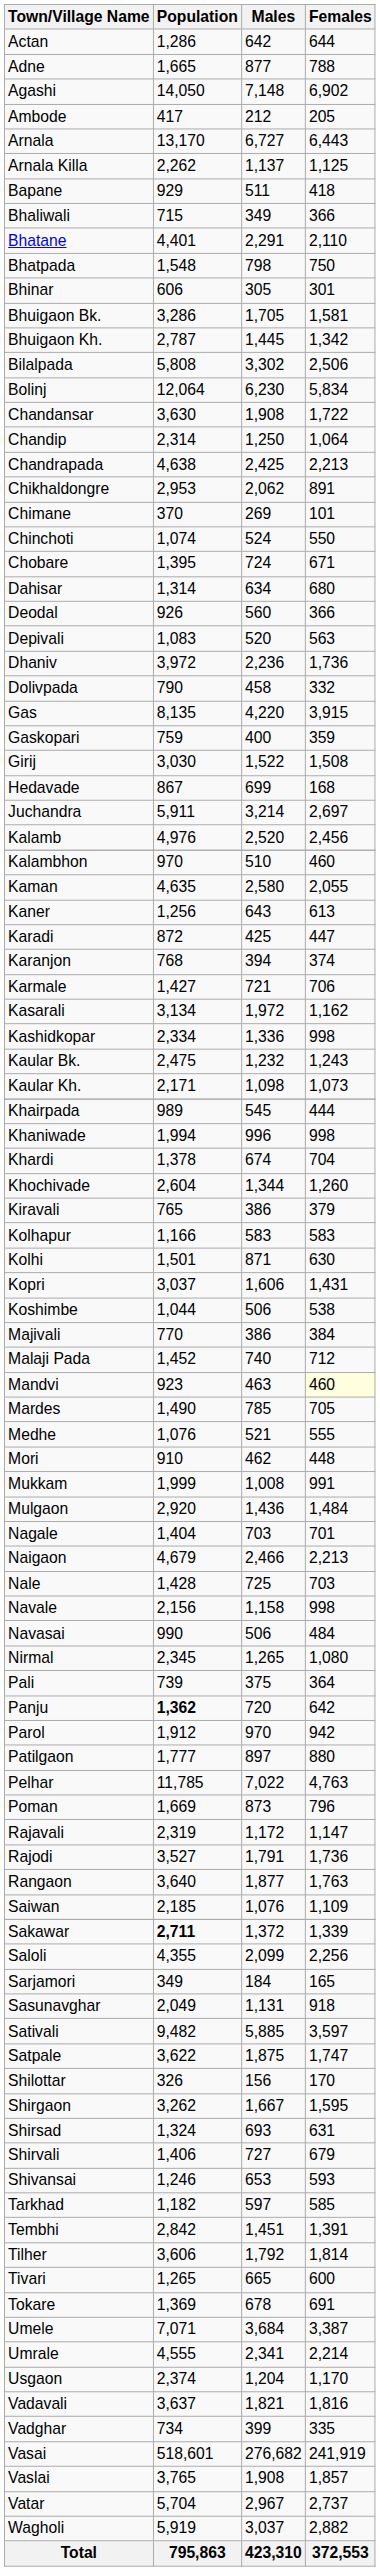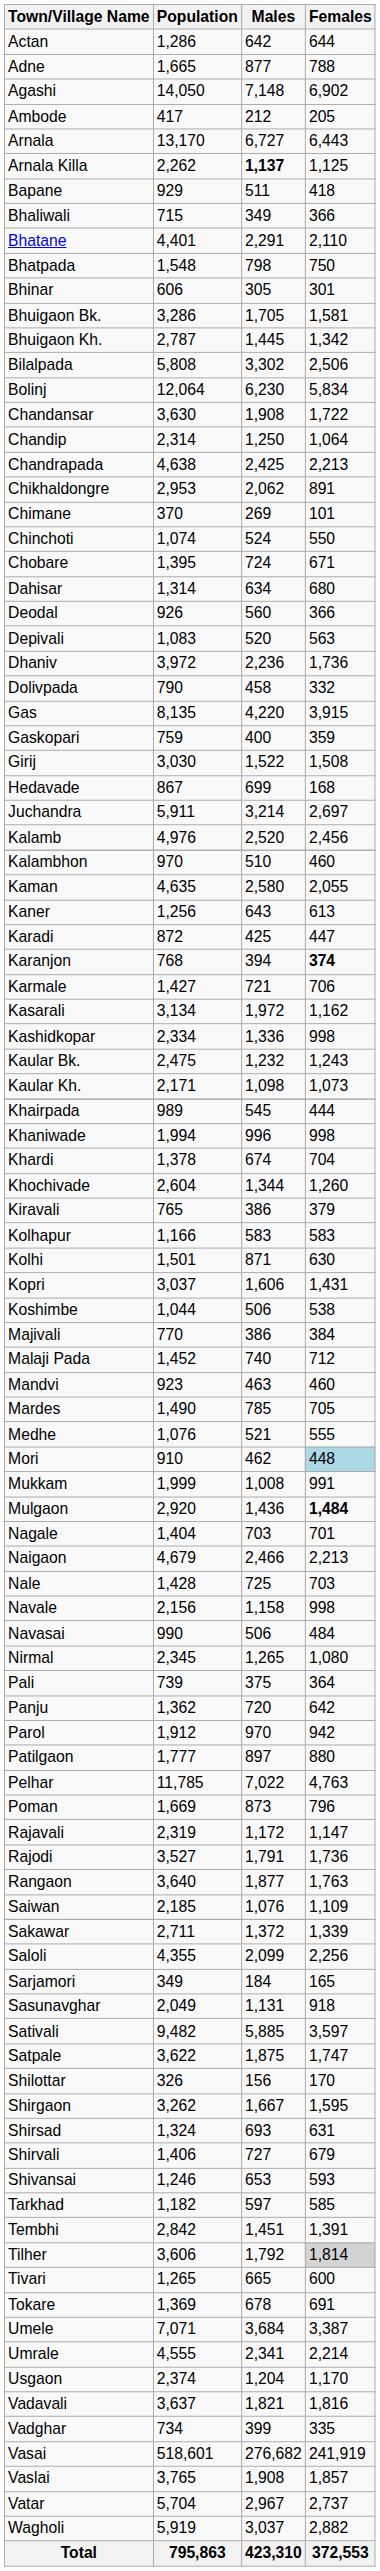(265, 166) normal -> (265, 166) bold
(322, 961) normal -> (322, 961) bold
(322, 1384) lightyellow background -> (322, 1384) no background
(322, 1459) no background -> (322, 1459) lightblue background
(329, 1508) normal -> (329, 1508) bold
(176, 1707) bold -> (176, 1707) normal
(176, 1931) bold -> (176, 1931) normal
(329, 2255) no background -> (329, 2255) lightgrey background
